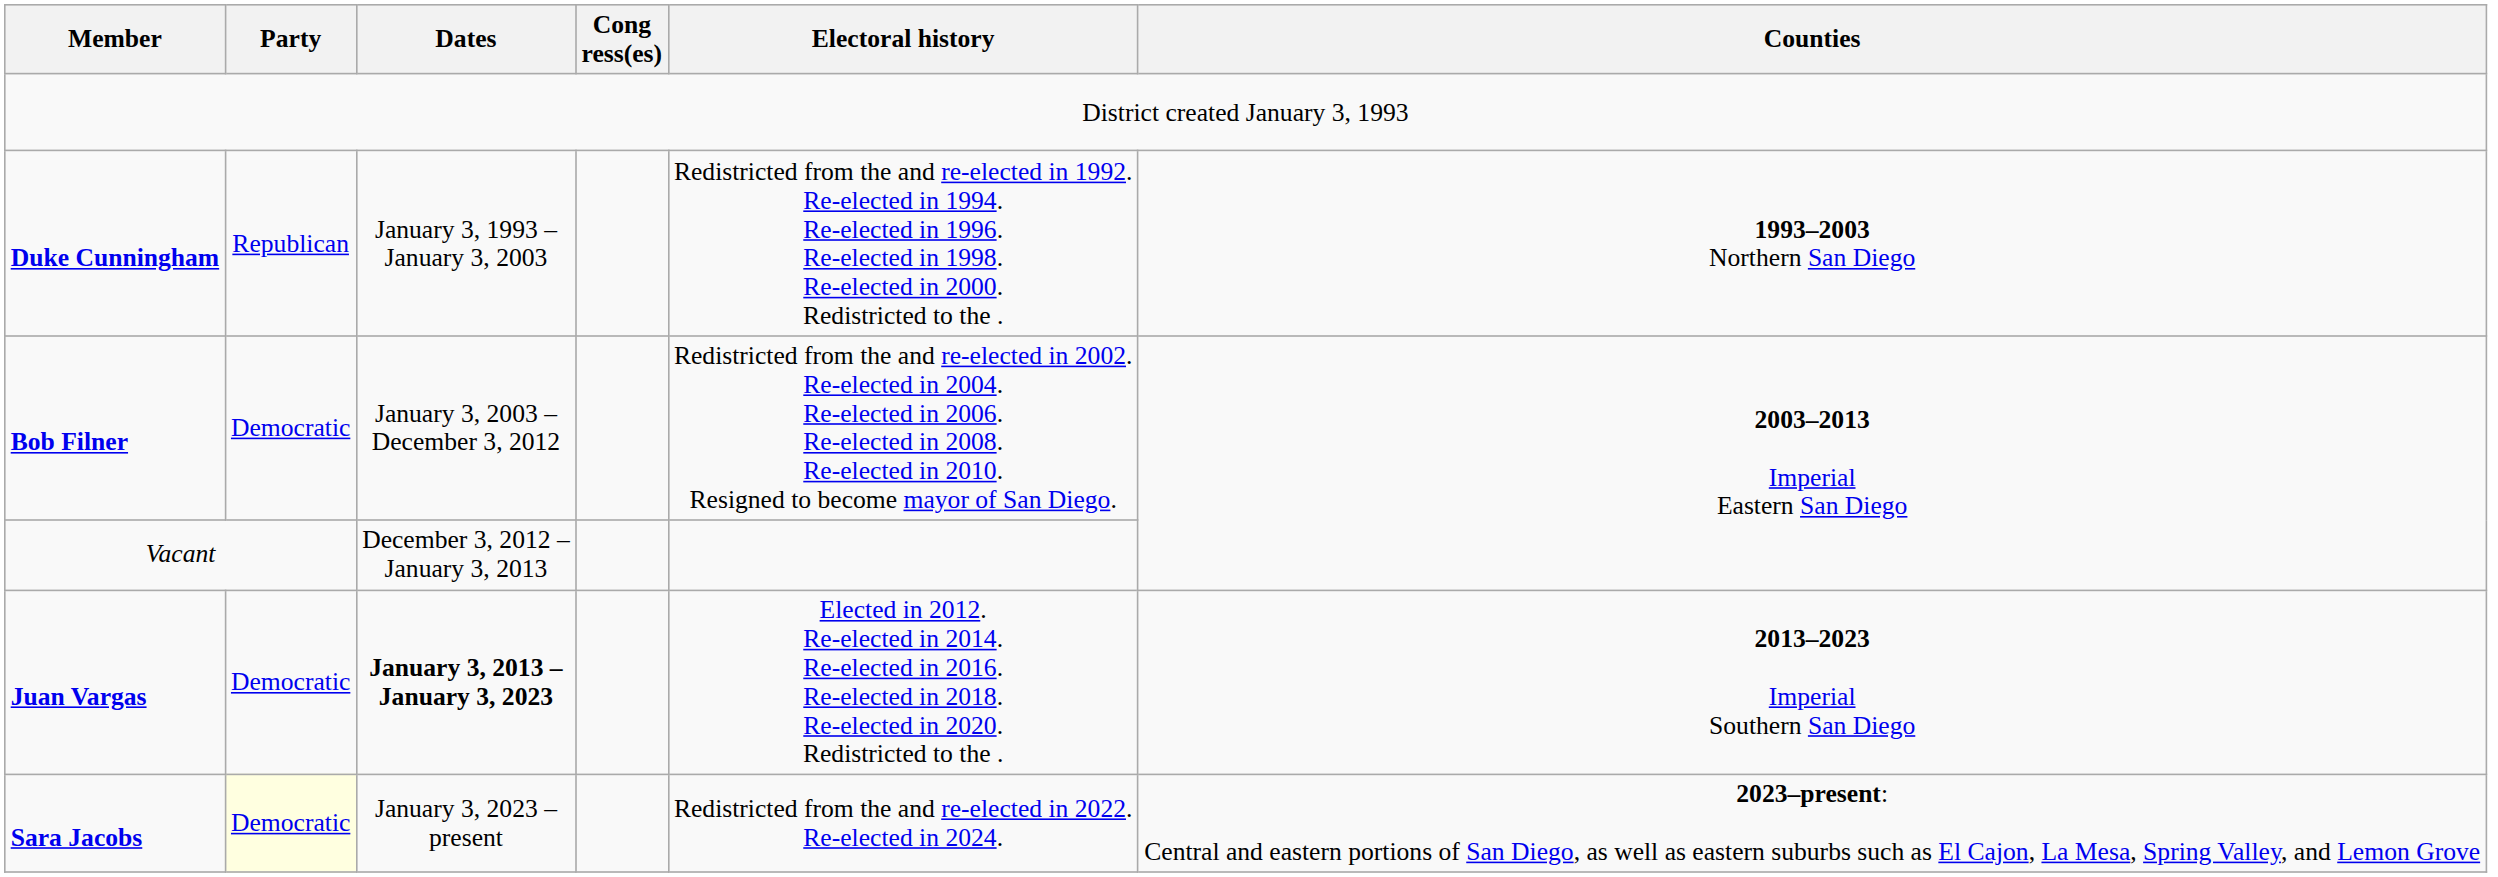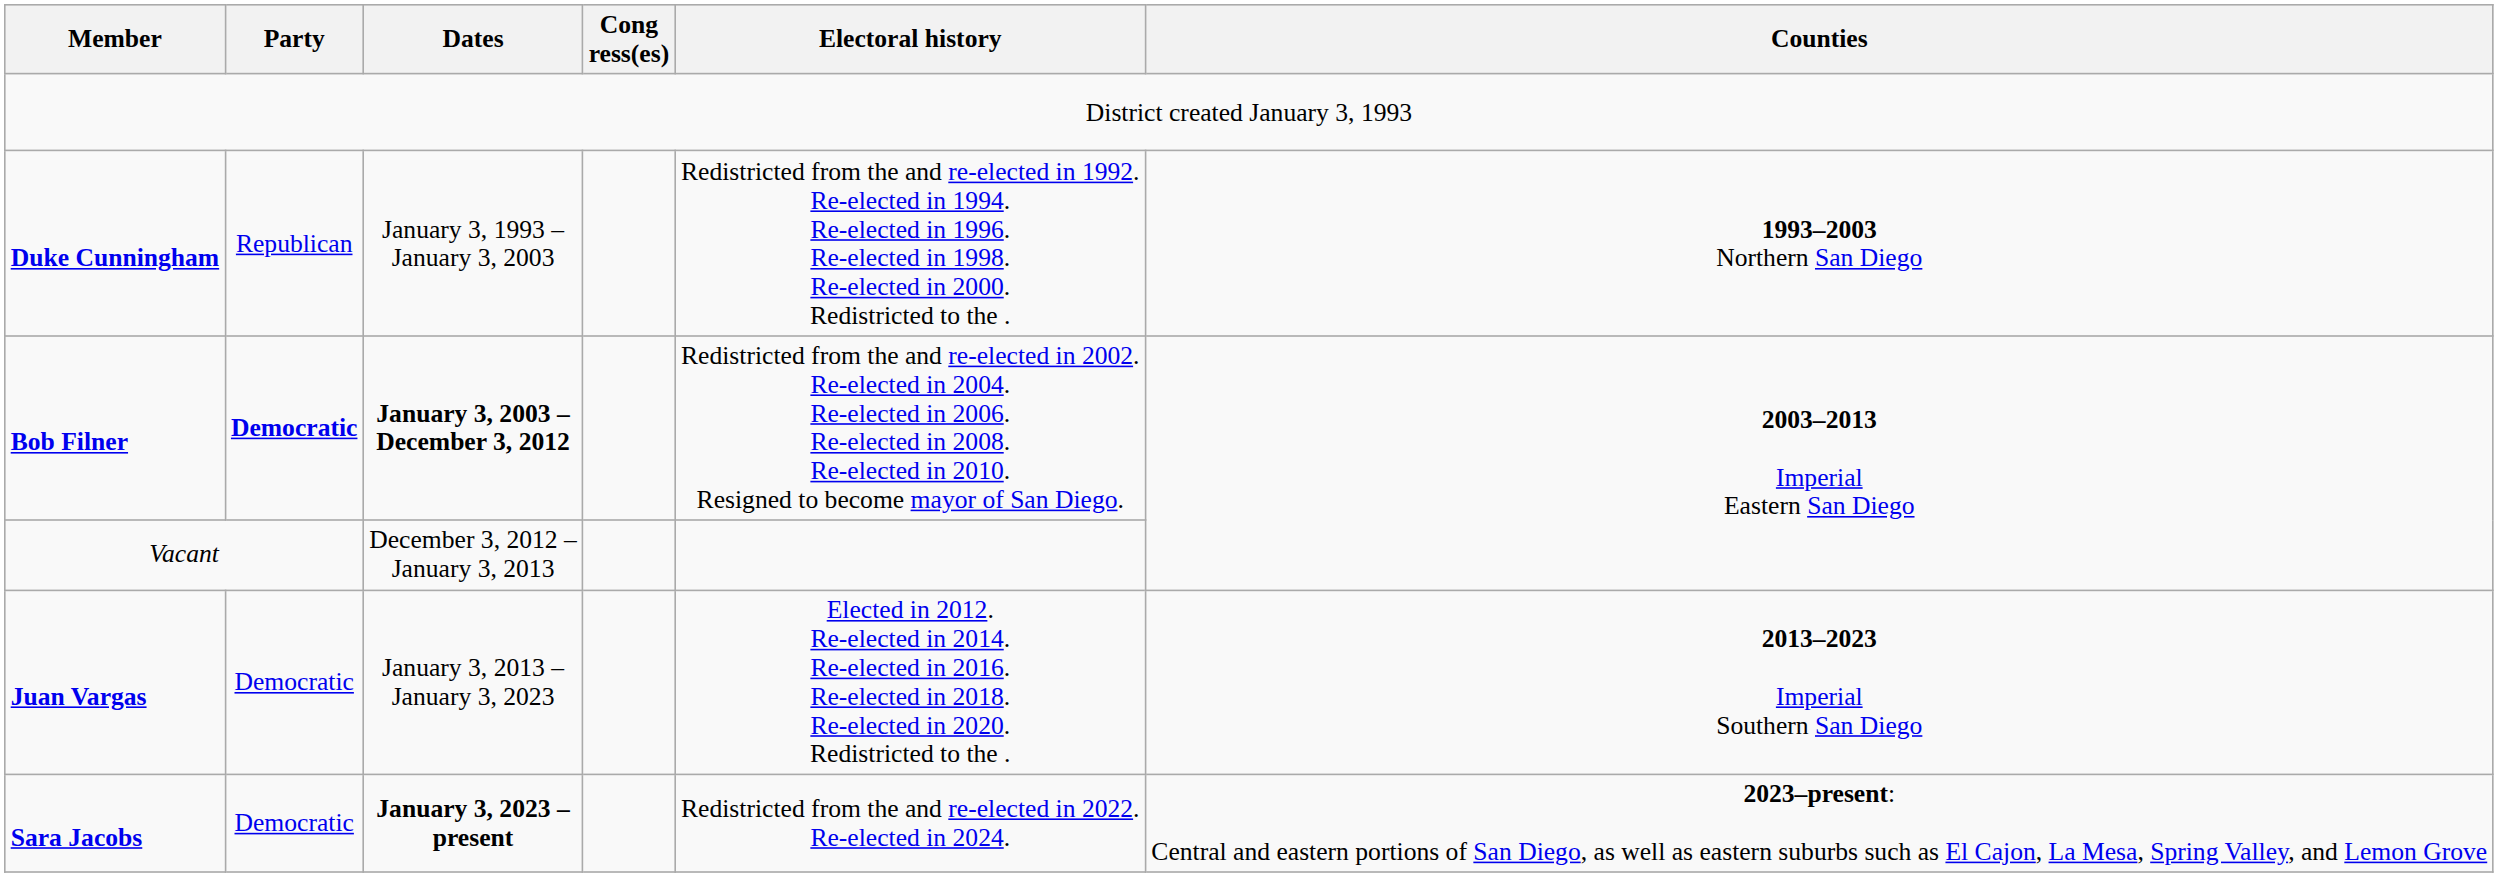(291, 427) normal -> (294, 427) bold
(466, 427) normal -> (473, 427) bold
(466, 681) bold -> (473, 681) normal
(291, 823) lightyellow background -> (294, 823) no background
(466, 822) normal -> (473, 822) bold
